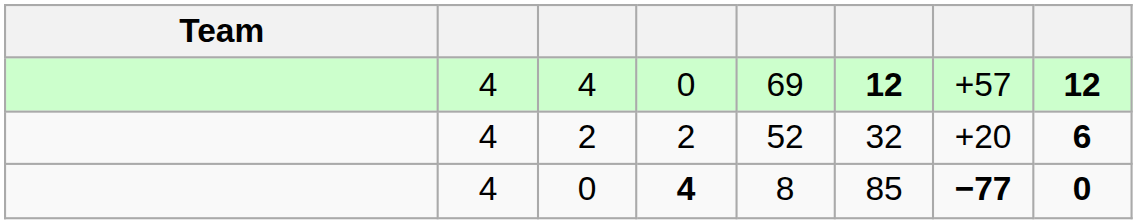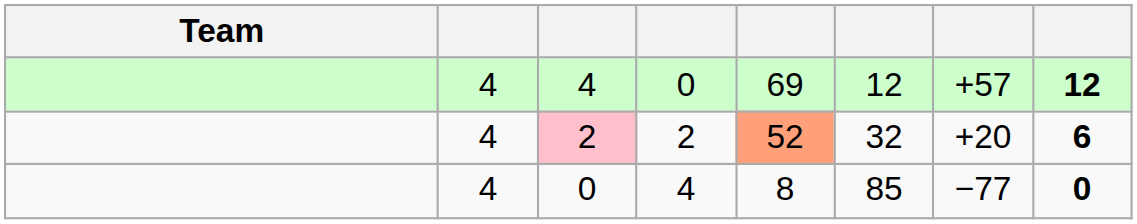(884, 84) bold -> (884, 84) normal
(587, 137) no background -> (587, 137) pink background
(785, 137) no background -> (785, 137) lightsalmon background
(686, 190) bold -> (686, 190) normal
(983, 190) bold -> (983, 190) normal
